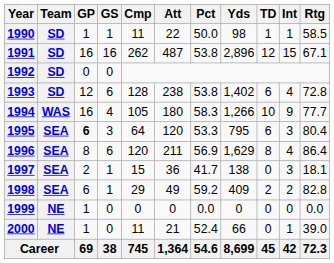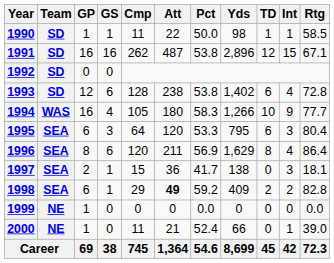(86, 131) bold -> (86, 131) normal
(173, 190) normal -> (173, 190) bold
